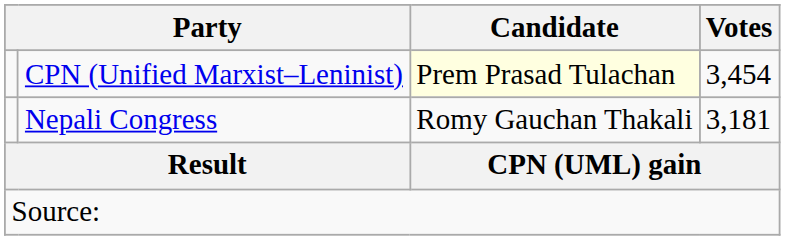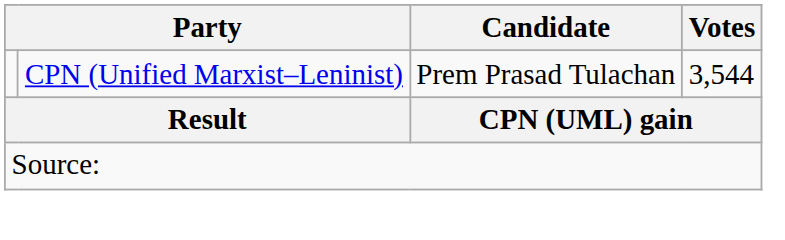(546, 73) lightyellow background -> (546, 73) no background
(738, 73) 3,454 -> (721, 73) 3,544
- row: (121, 119)
